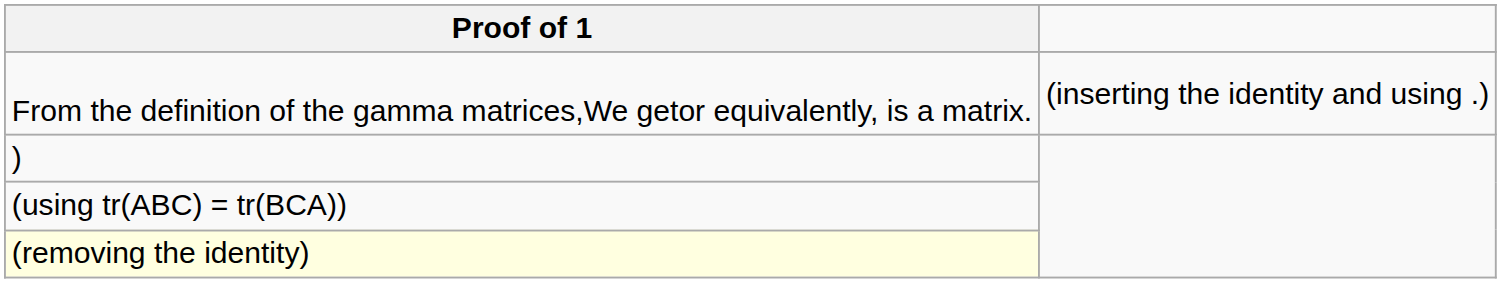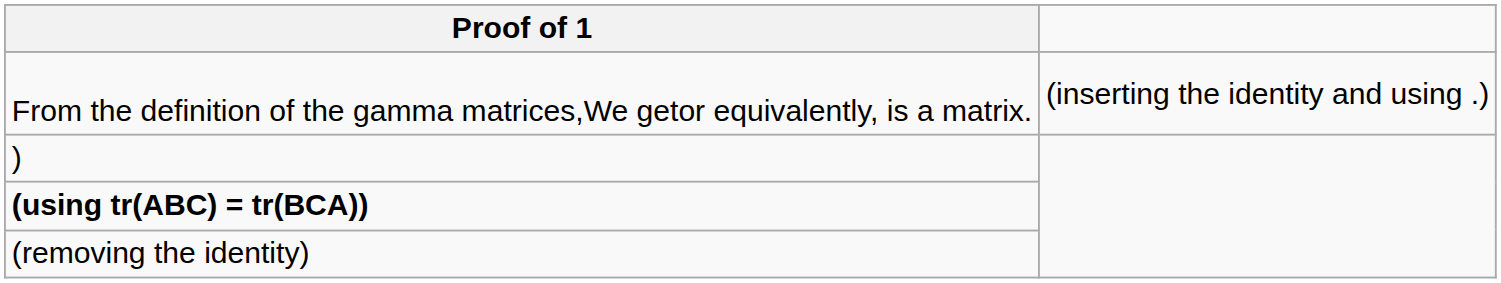(179, 205) normal -> (190, 205) bold
(161, 253) lightyellow background -> (161, 253) no background
